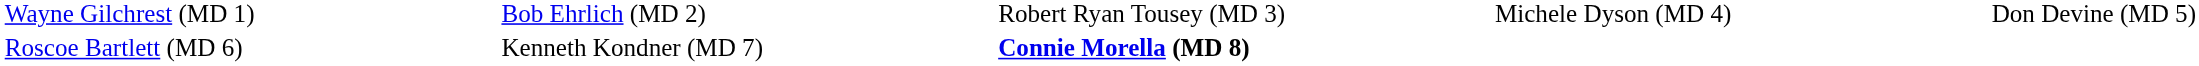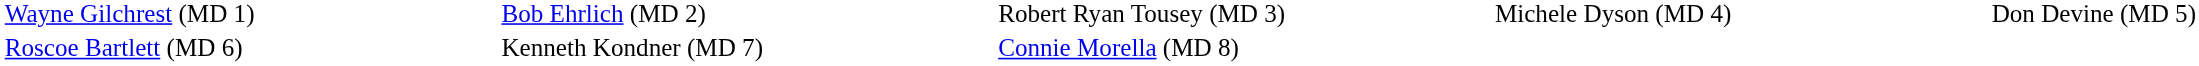(1124, 48) bold -> (1119, 48) normal
